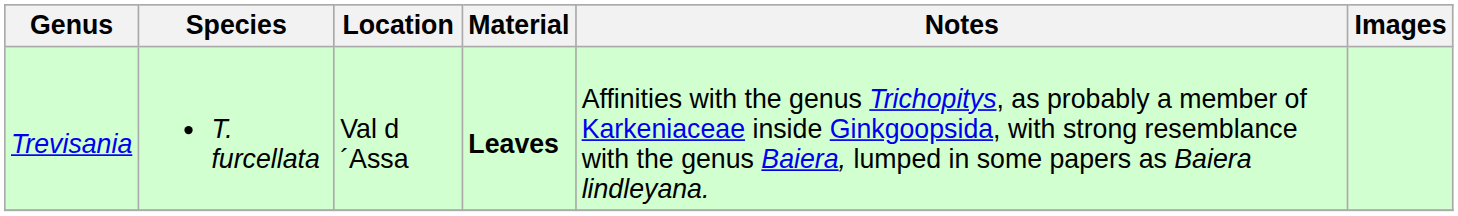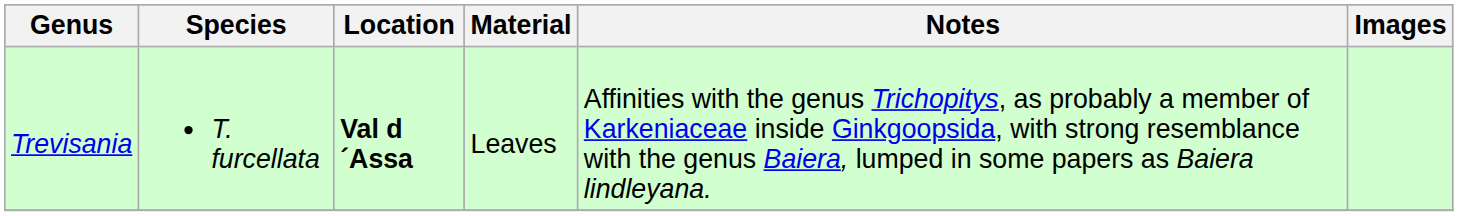(374, 143) normal -> (377, 143) bold
(514, 143) bold -> (514, 143) normal
